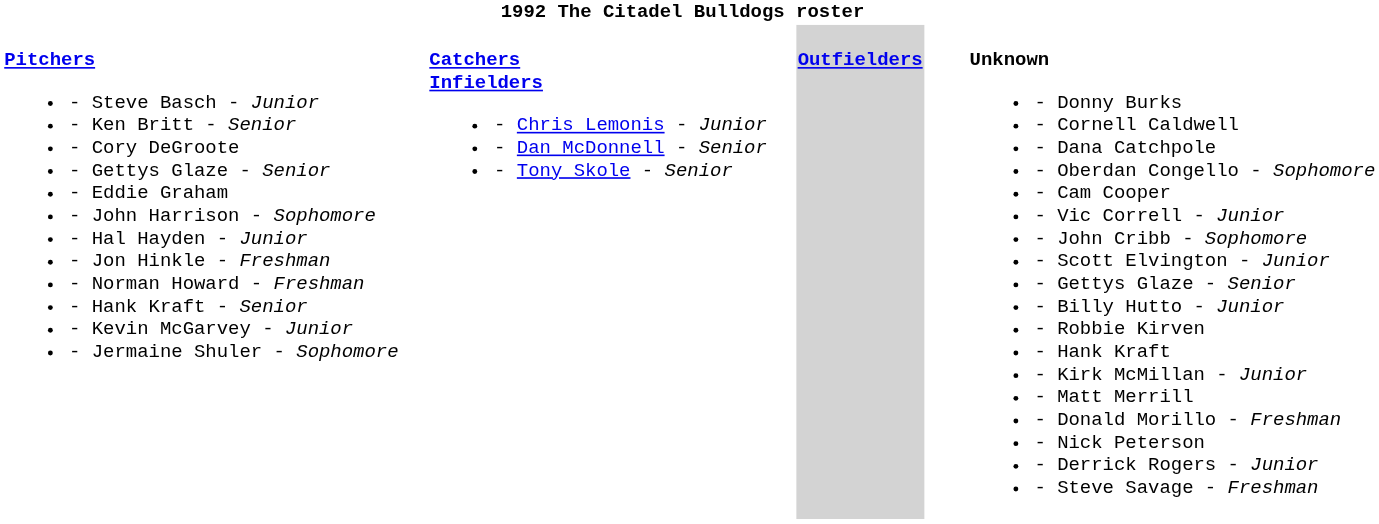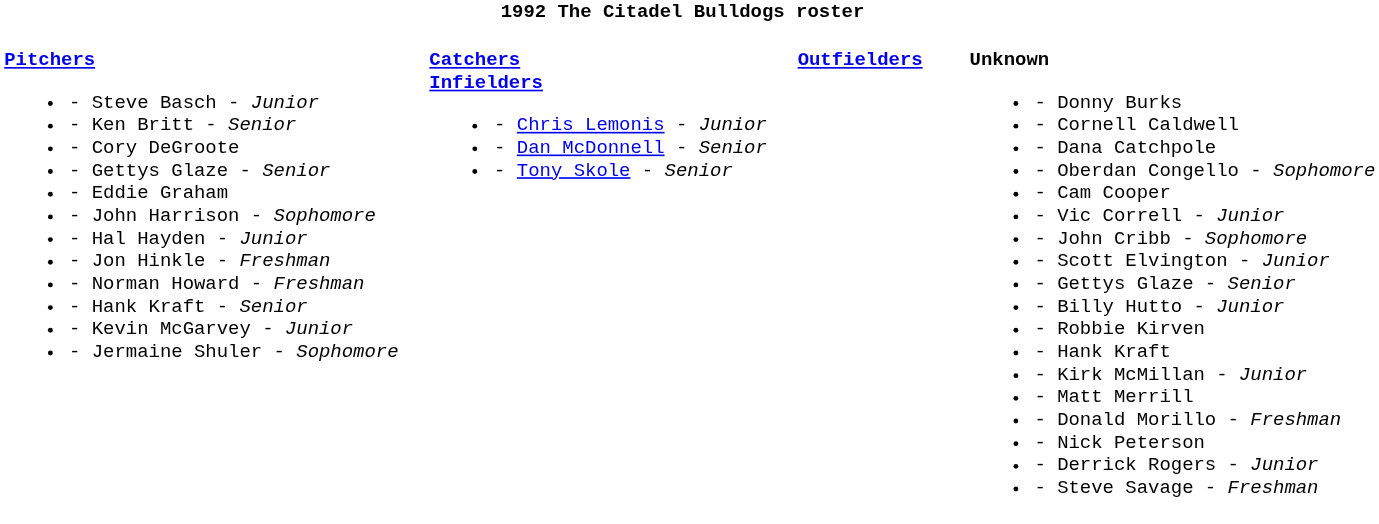(860, 61) lightgrey background -> (860, 61) no background
